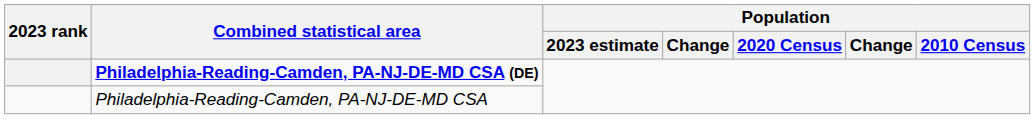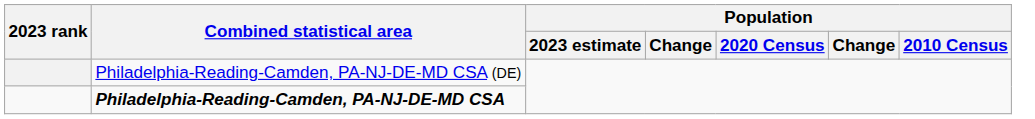(317, 72) bold -> (308, 72) normal
(292, 99) normal -> (300, 99) bold
